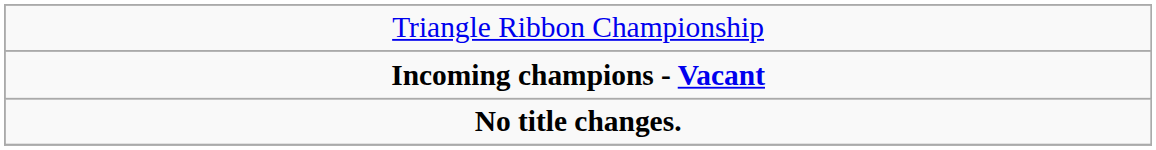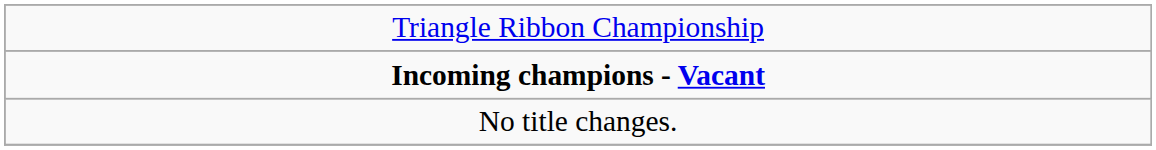(578, 121) bold -> (578, 121) normal
